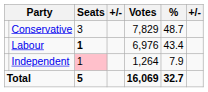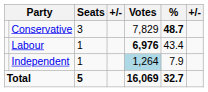(174, 29) normal -> (174, 29) bold
(80, 45) bold -> (80, 45) normal
(146, 45) normal -> (146, 45) bold
(80, 62) pink background -> (80, 62) no background
(146, 62) no background -> (146, 62) lightblue background
